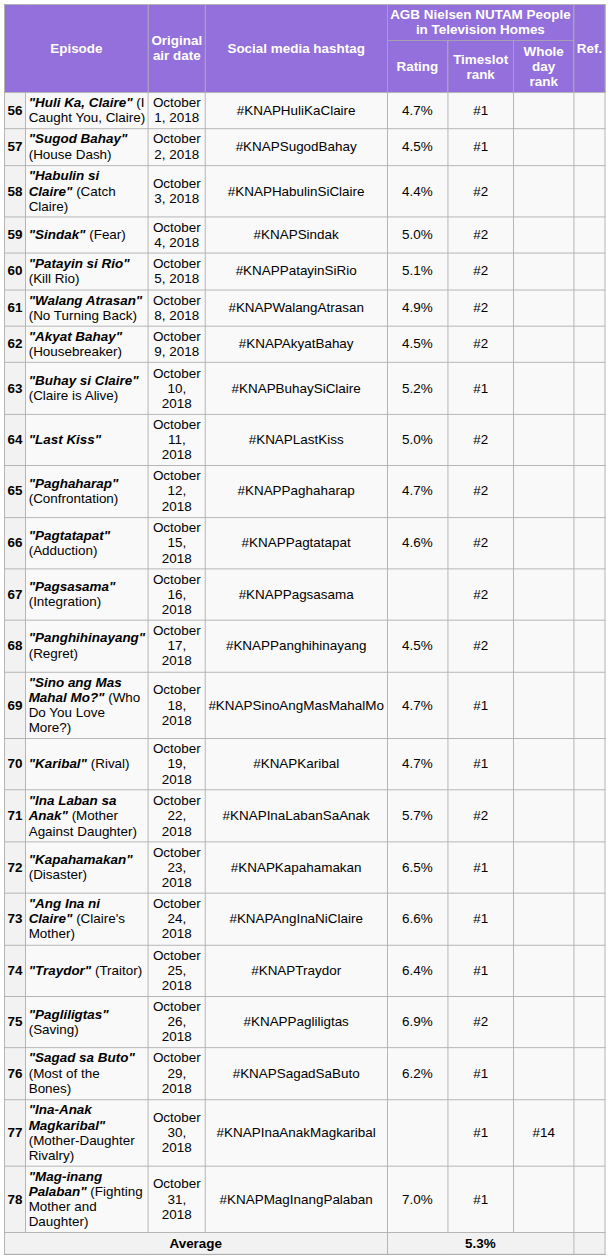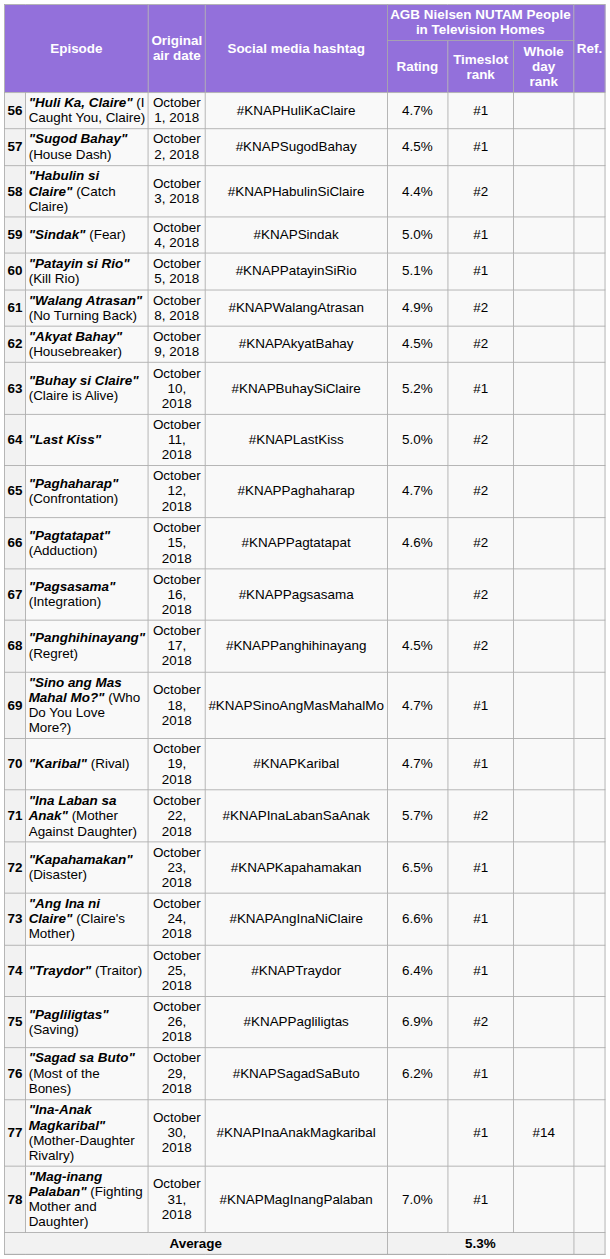(481, 235) #2 -> (481, 235) #1
(481, 271) #2 -> (481, 271) #1
